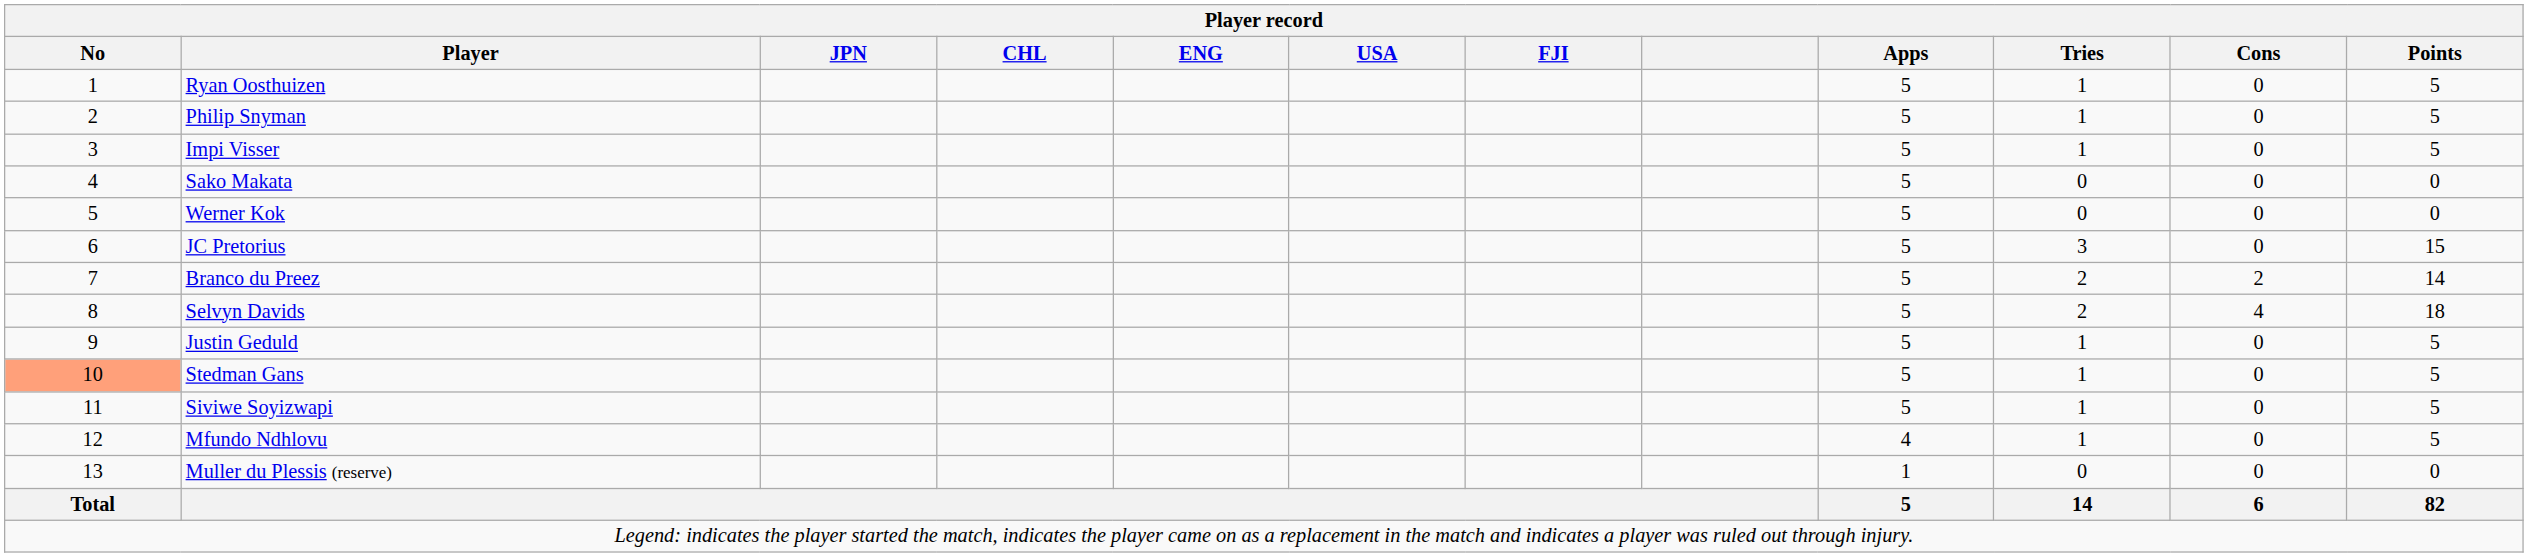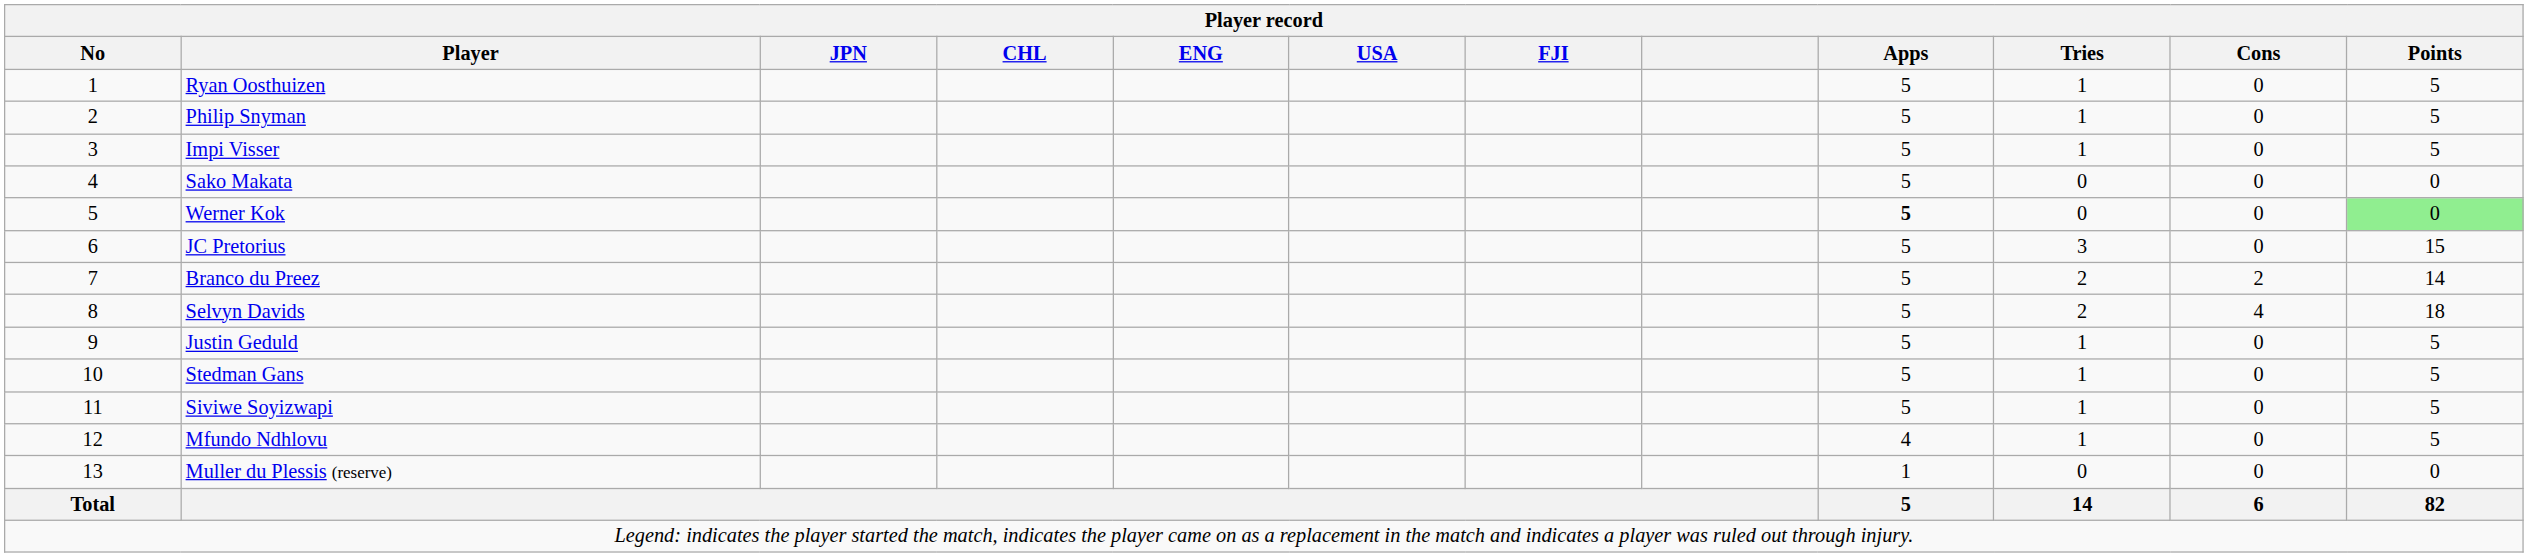(1906, 213) normal -> (1906, 213) bold
(2435, 213) no background -> (2435, 213) lightgreen background
(93, 375) lightsalmon background -> (93, 375) no background
